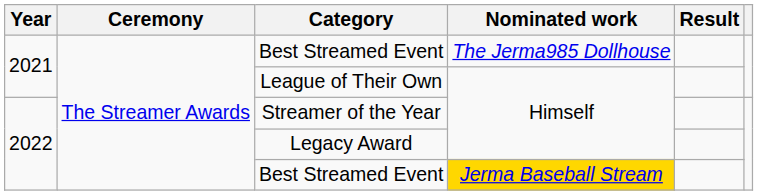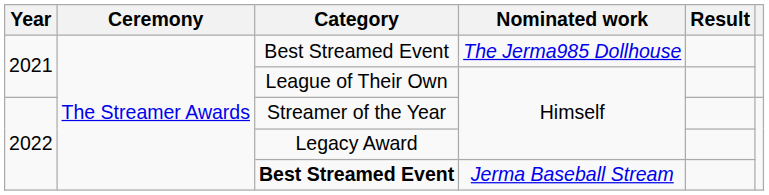(351, 174) normal -> (357, 174) bold
(561, 174) gold background -> (572, 174) no background
